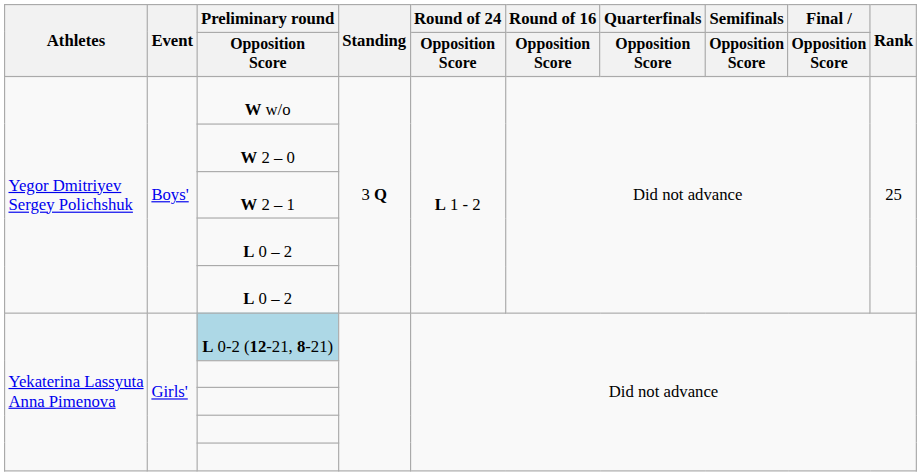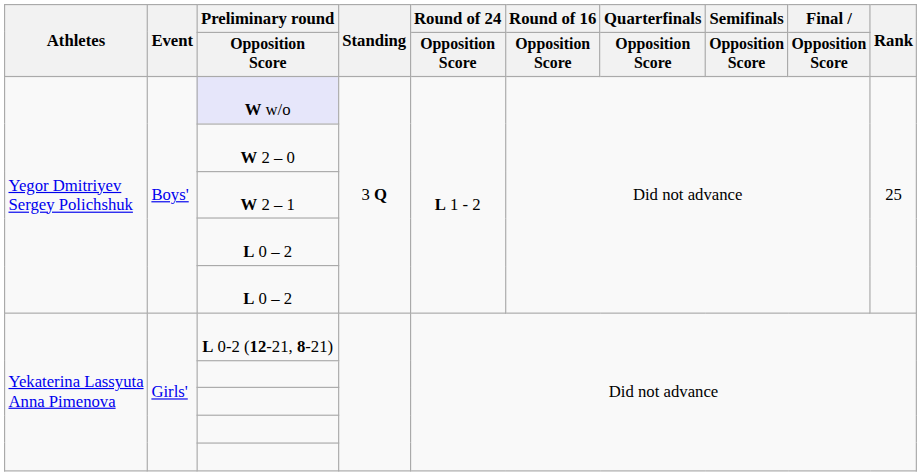(268, 110) no background -> (268, 110) lavender background
(268, 346) lightblue background -> (268, 346) no background
